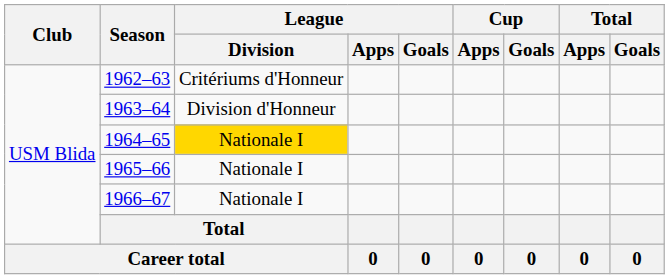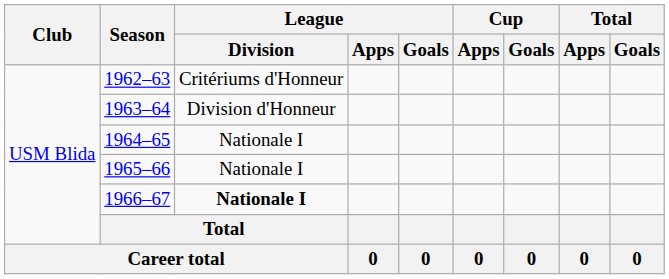(261, 139) gold background -> (261, 139) no background
(261, 199) normal -> (261, 199) bold
